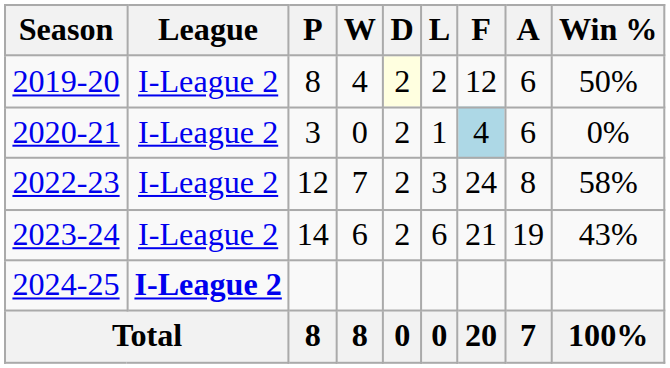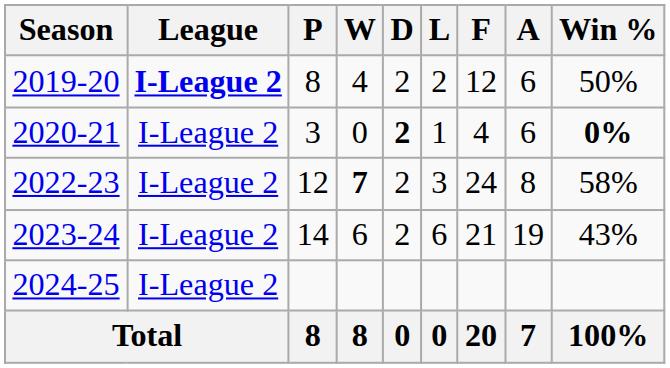(208, 81) normal -> (208, 81) bold
(402, 81) lightyellow background -> (402, 81) no background
(402, 132) normal -> (402, 132) bold
(481, 132) lightblue background -> (481, 132) no background
(608, 132) normal -> (608, 132) bold
(360, 183) normal -> (360, 183) bold
(208, 285) bold -> (208, 285) normal
